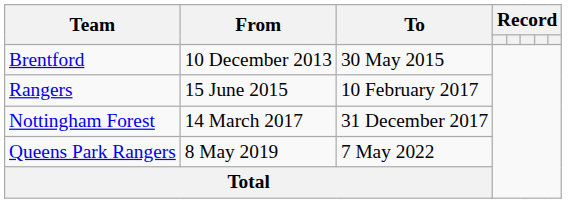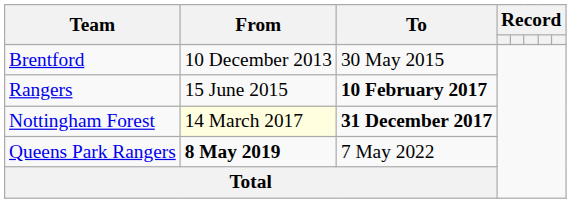(410, 90) normal -> (414, 90) bold
(244, 120) no background -> (244, 120) lightyellow background
(415, 120) normal -> (417, 120) bold
(231, 151) normal -> (233, 151) bold
